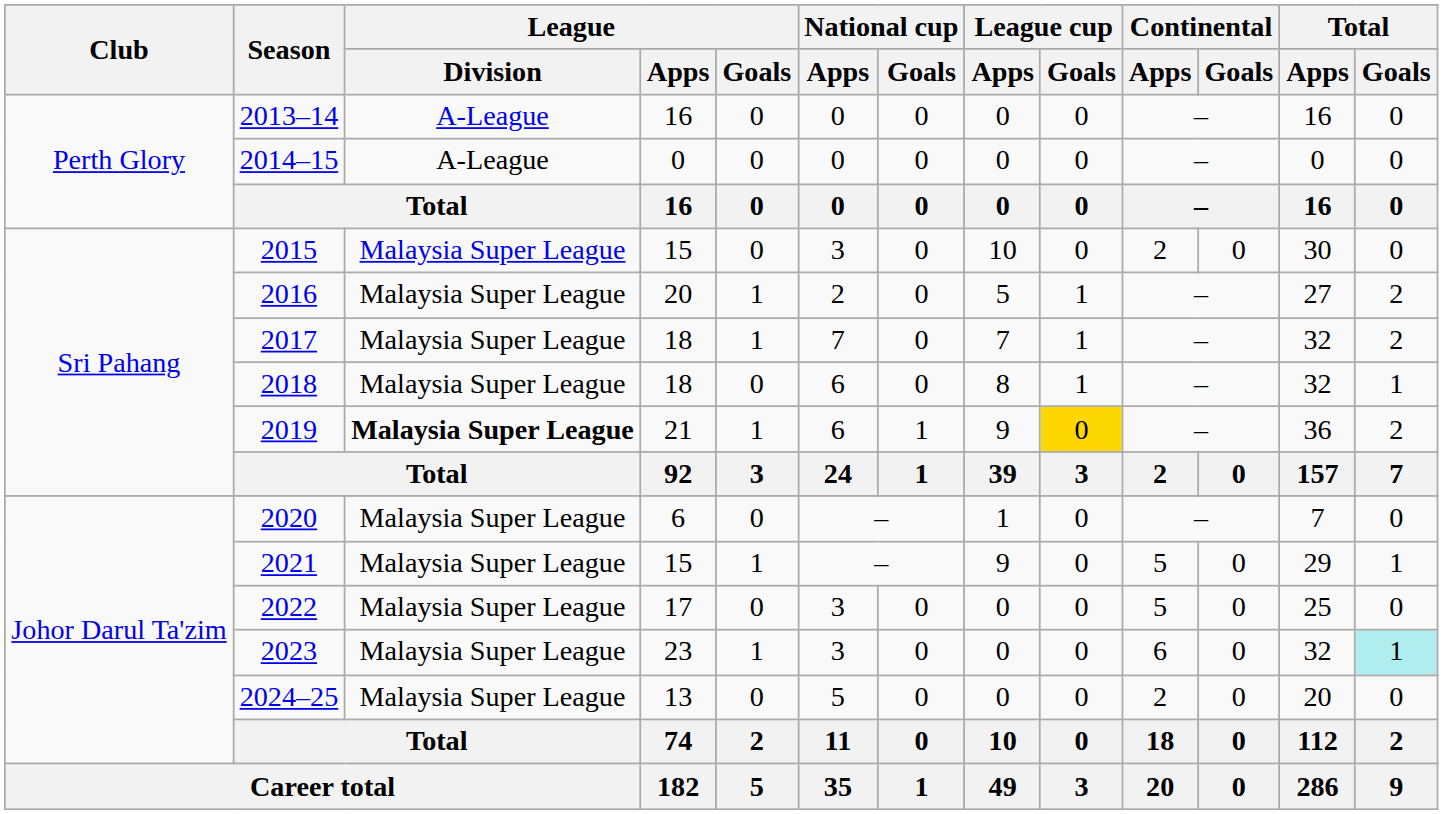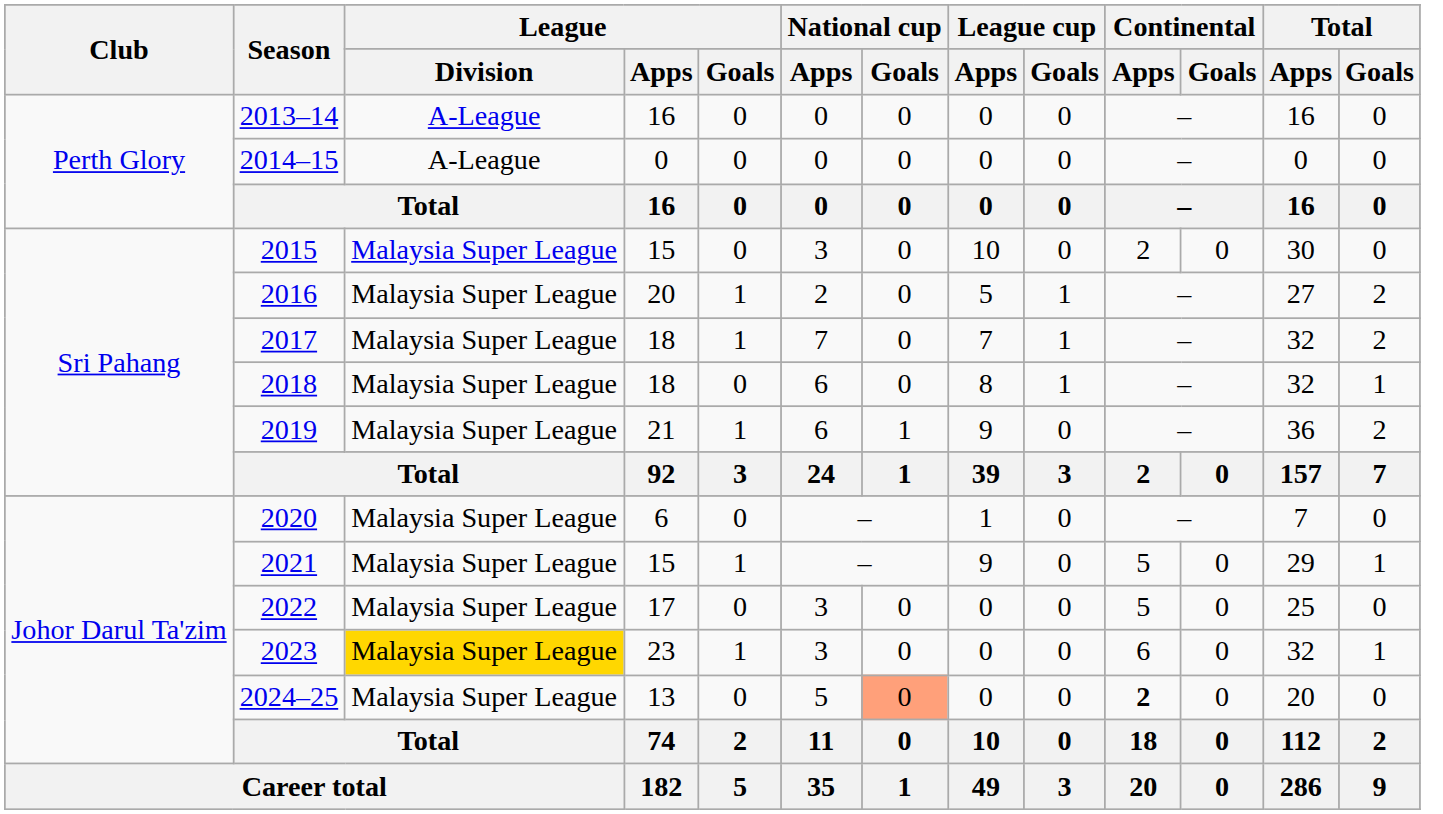(493, 428) bold -> (484, 428) normal
(1081, 428) gold background -> (1065, 428) no background
(493, 652) no background -> (484, 652) gold background
(1396, 652) paleturquoise background -> (1379, 652) no background
(921, 696) no background -> (905, 696) lightsalmon background
(1160, 696) normal -> (1143, 696) bold
